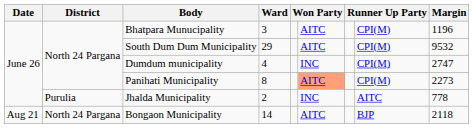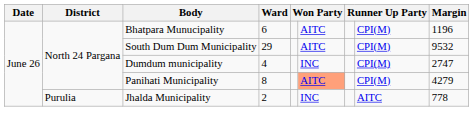(264, 30) 3 -> (264, 30) 6
(443, 81) 2273 -> (443, 81) 4279
- row: (174, 115)
